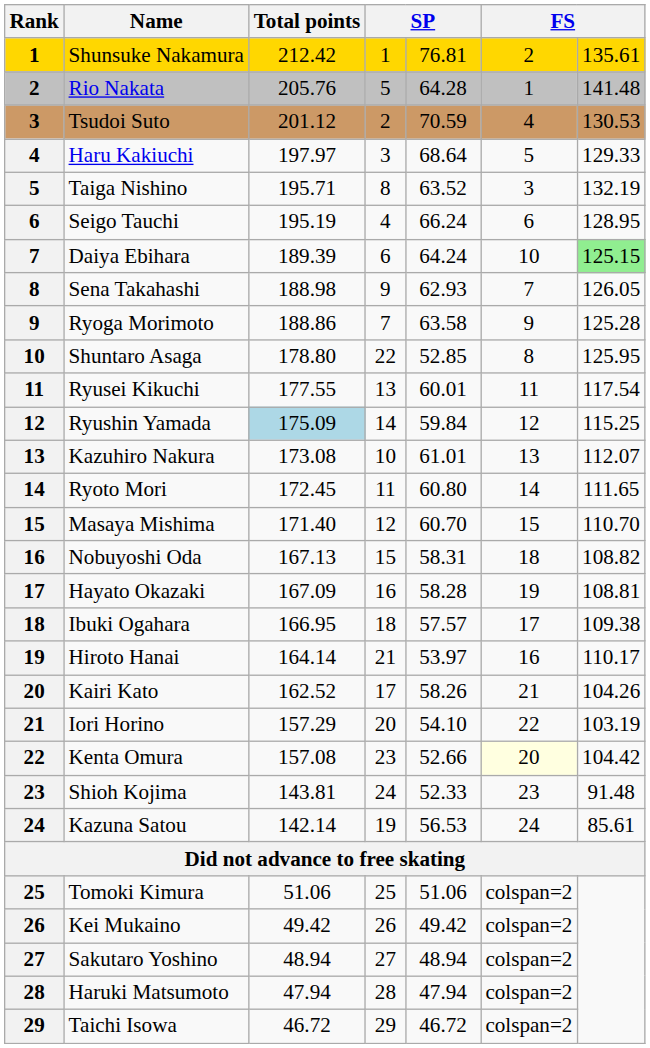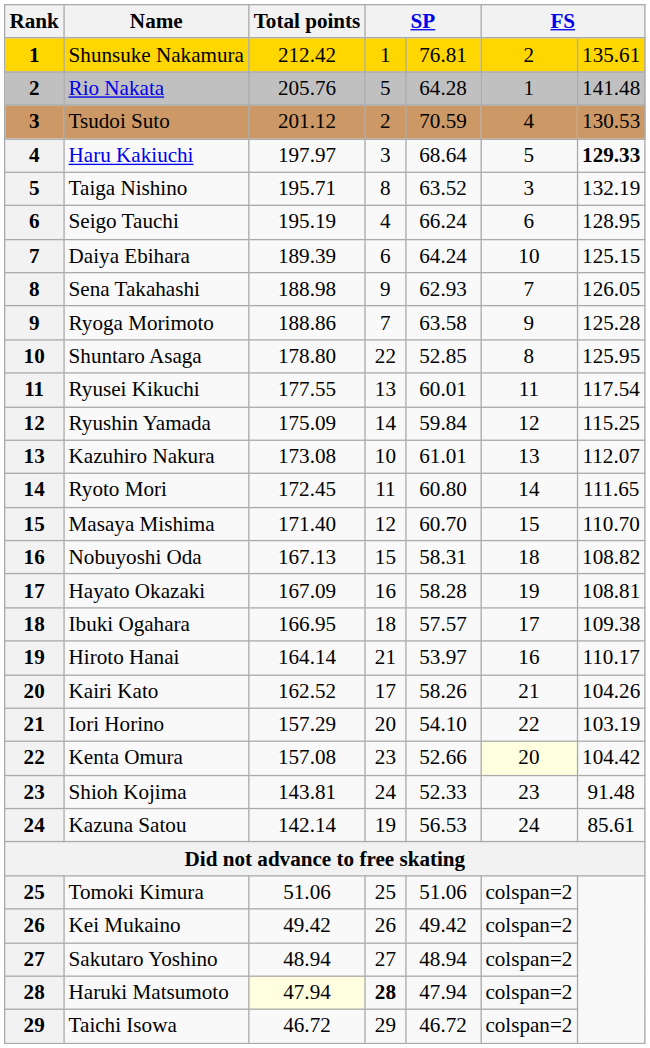(611, 155) normal -> (611, 155) bold
(611, 255) lightgreen background -> (611, 255) no background
(307, 423) lightblue background -> (307, 423) no background
(307, 992) no background -> (307, 992) lightyellow background
(385, 992) normal -> (385, 992) bold
